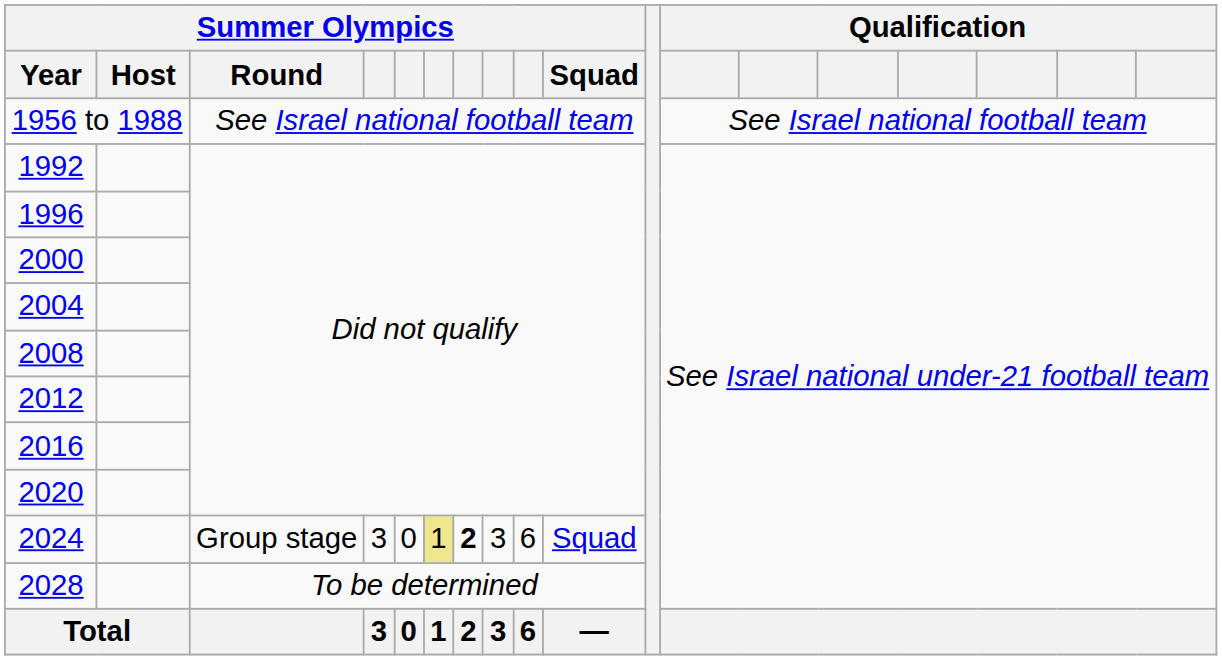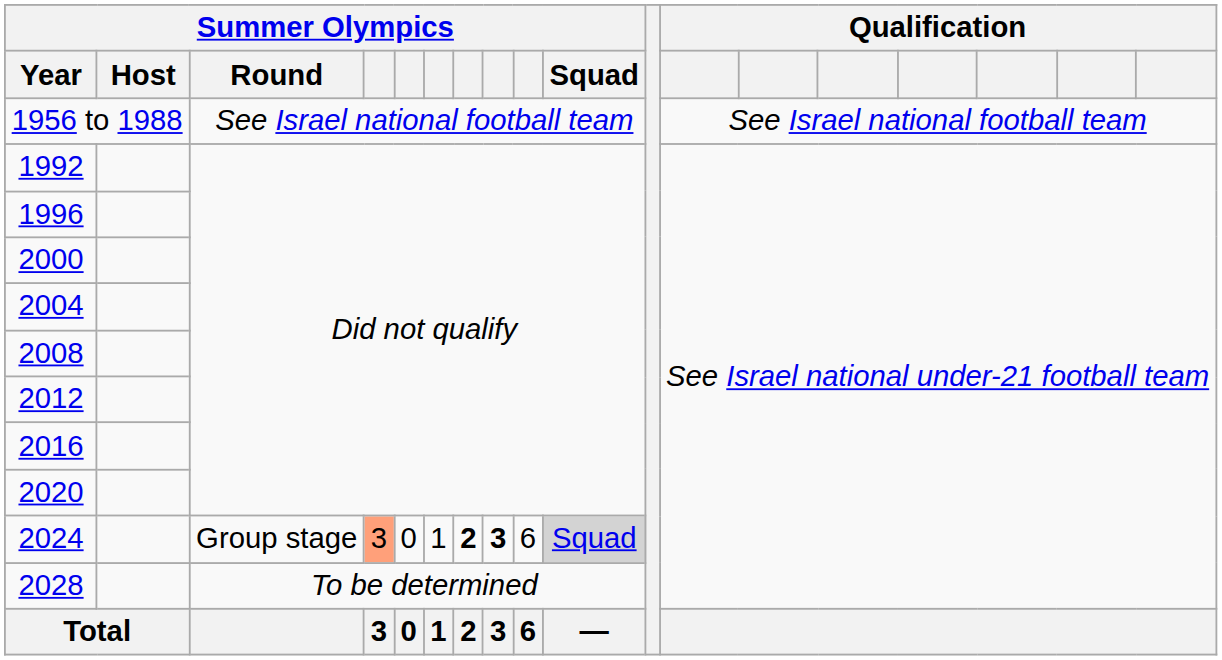(379, 538) no background -> (379, 538) lightsalmon background
(439, 538) khaki background -> (439, 538) no background
(498, 538) normal -> (498, 538) bold
(594, 538) no background -> (594, 538) lightgrey background
